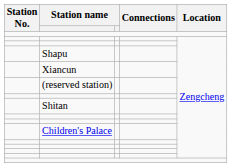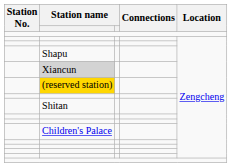(59, 69) no background -> (59, 69) lightgrey background
(77, 85) no background -> (77, 85) gold background
